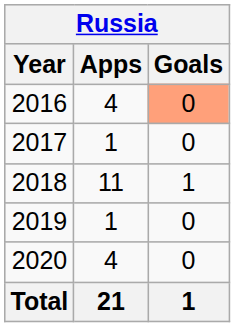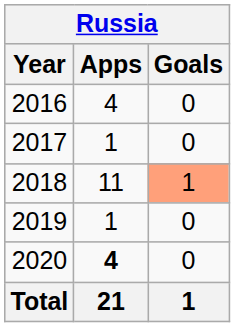(188, 103) lightsalmon background -> (188, 103) no background
(188, 182) no background -> (188, 182) lightsalmon background
(111, 261) normal -> (111, 261) bold
